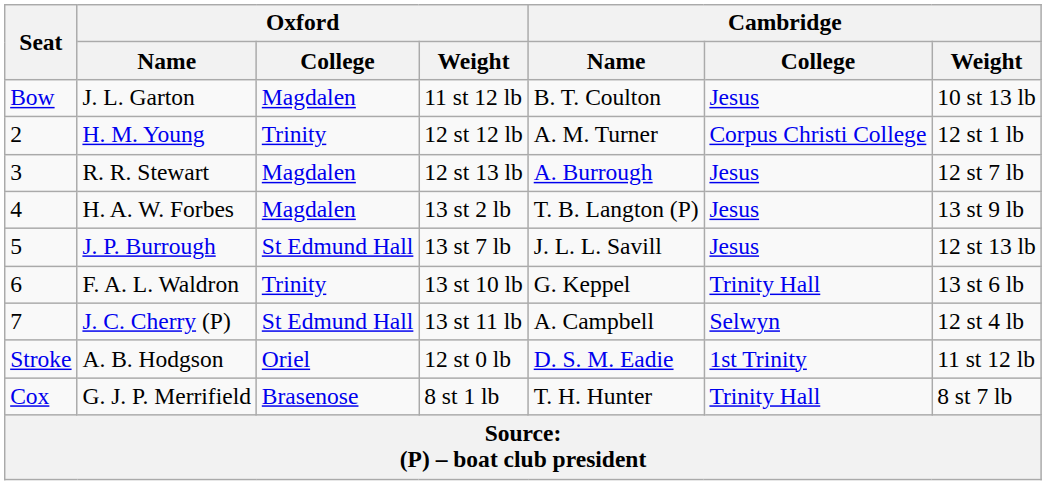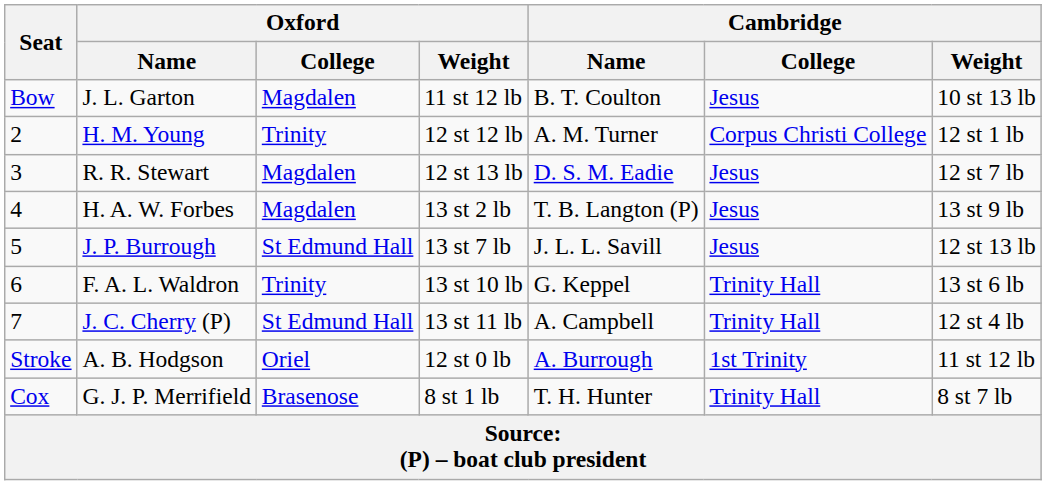(593, 172) A. Burrough -> (604, 172) D. S. M. Eadie
(745, 321) Selwyn -> (765, 321) Trinity Hall
(604, 358) D. S. M. Eadie -> (593, 358) A. Burrough
